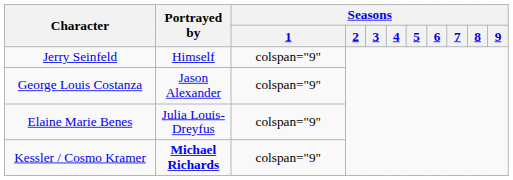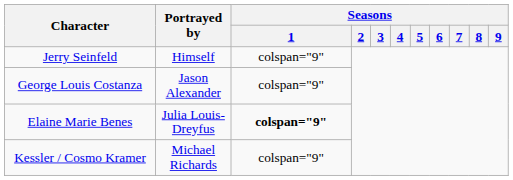(288, 121) normal -> (291, 121) bold
(193, 157) bold -> (193, 157) normal
